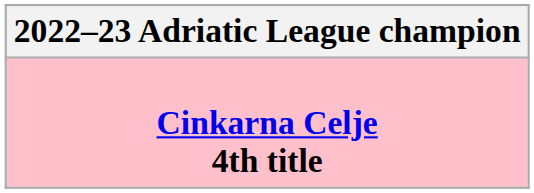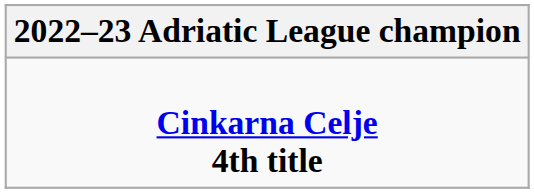(267, 141) pink background -> (267, 141) no background
